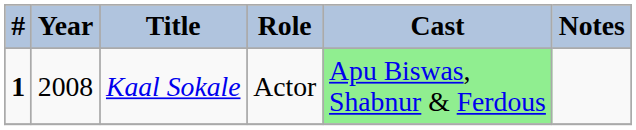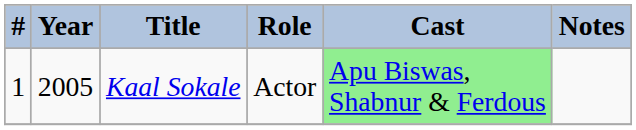(18, 85) bold -> (18, 85) normal
(66, 85) 2008 -> (66, 85) 2005
